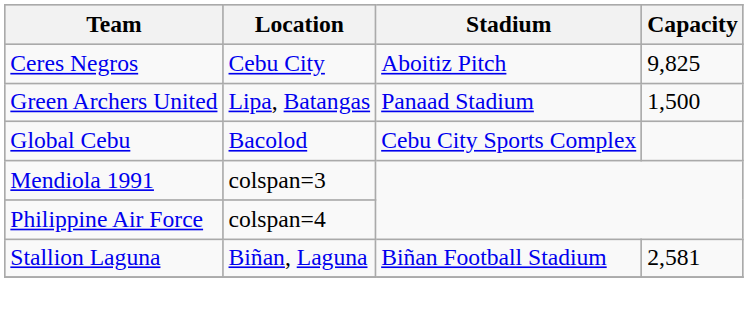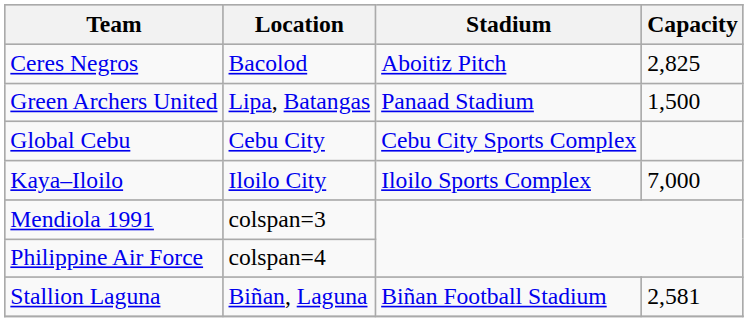(277, 63) Cebu City -> (268, 63) Bacolod
(674, 63) 9,825 -> (674, 63) 2,825
(268, 141) Bacolod -> (277, 141) Cebu City
+ row: (67, 180)
